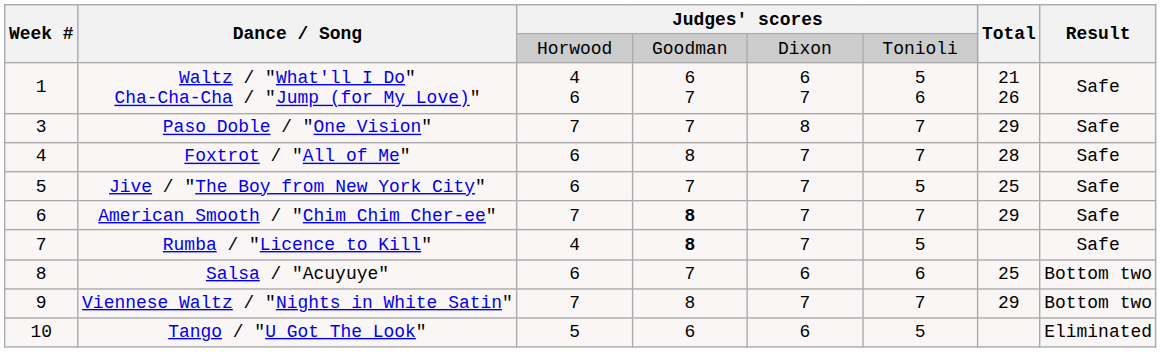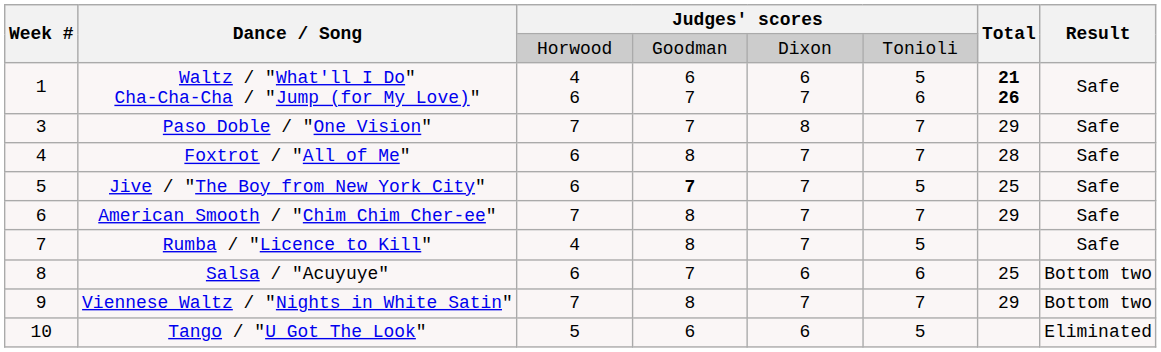(1009, 88) normal -> (1009, 88) bold
(690, 186) normal -> (690, 186) bold
(690, 215) bold -> (690, 215) normal
(690, 245) bold -> (690, 245) normal
